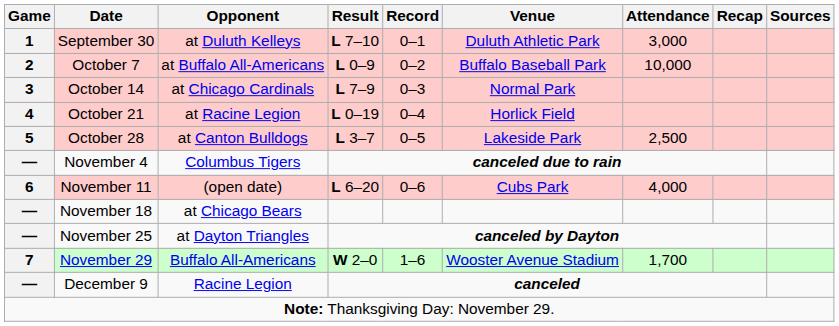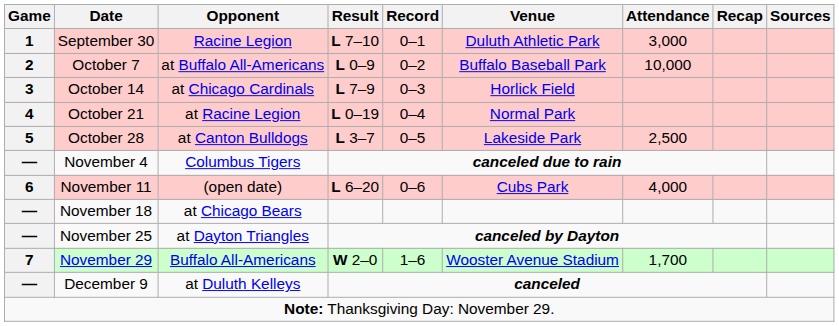(243, 41) at Duluth Kelleys -> (243, 41) Racine Legion
(533, 89) Normal Park -> (533, 89) Horlick Field
(533, 114) Horlick Field -> (533, 114) Normal Park
(243, 284) Racine Legion -> (243, 284) at Duluth Kelleys
